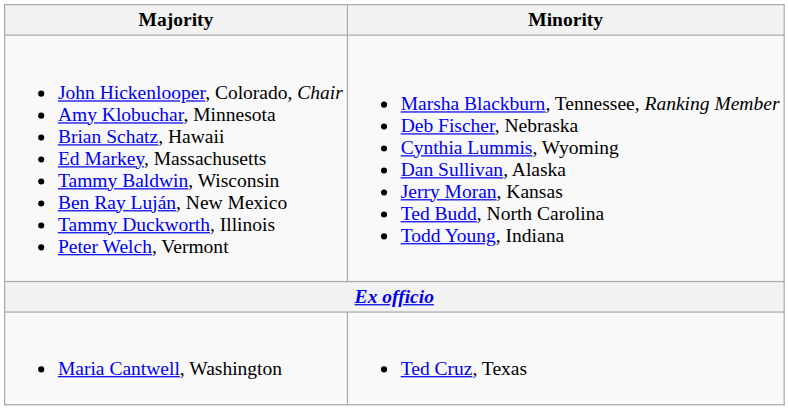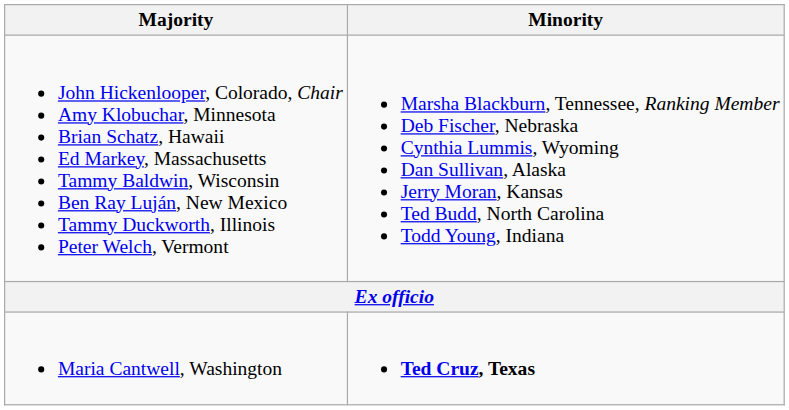(566, 369) normal -> (566, 369) bold
